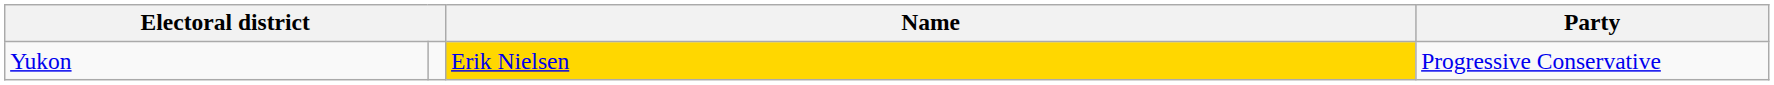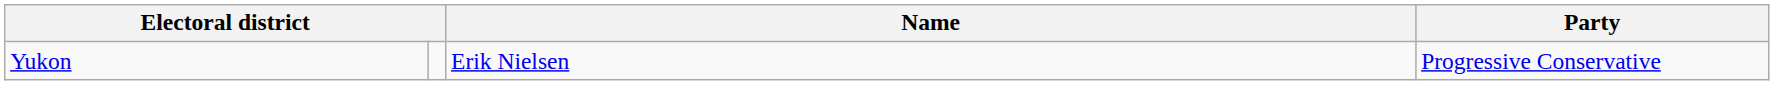(510, 60) gold background -> (510, 60) no background
